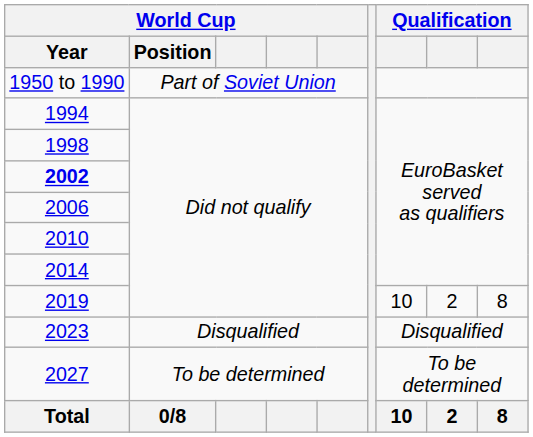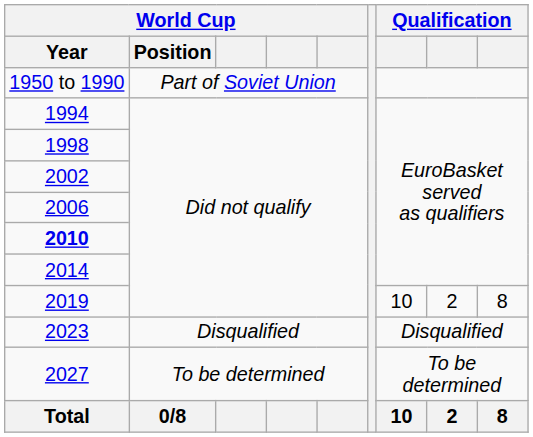(67, 176) bold -> (67, 176) normal
(67, 239) normal -> (67, 239) bold
